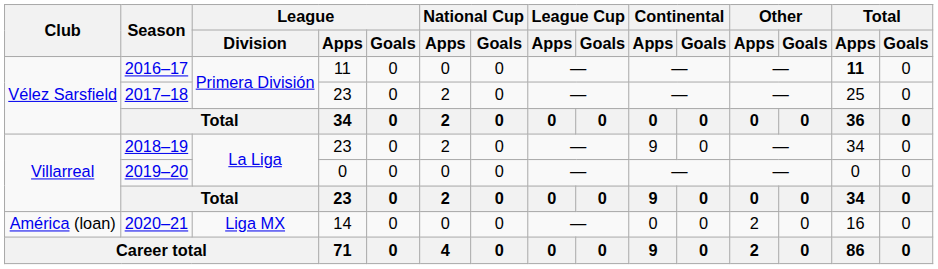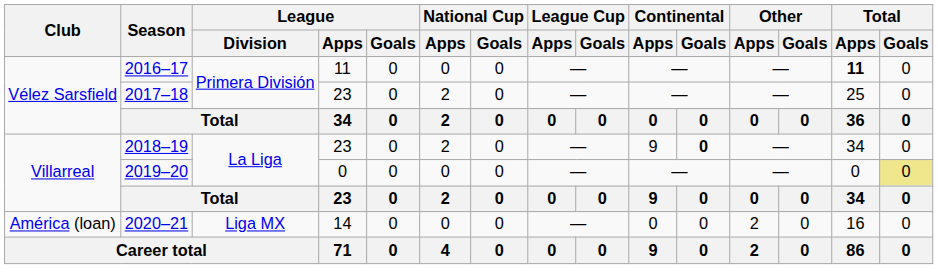(704, 146) normal -> (704, 146) bold
(906, 172) no background -> (906, 172) khaki background
